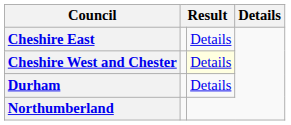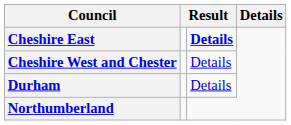(211, 39) normal -> (212, 39) bold
(211, 62) lightyellow background -> (211, 62) no background
